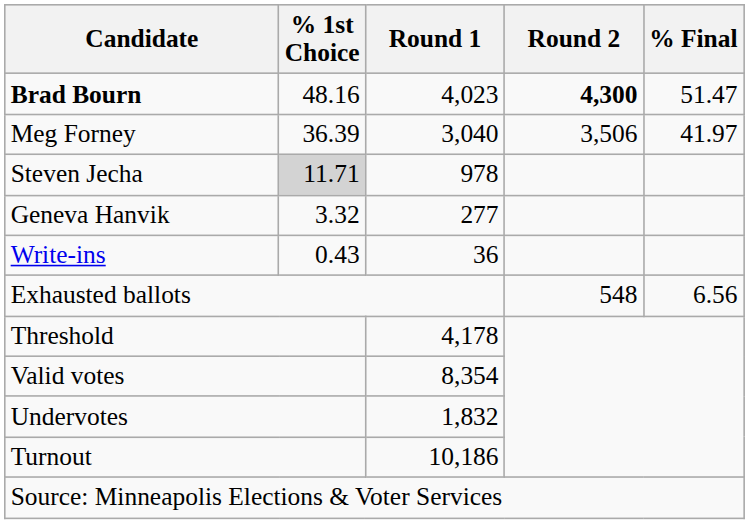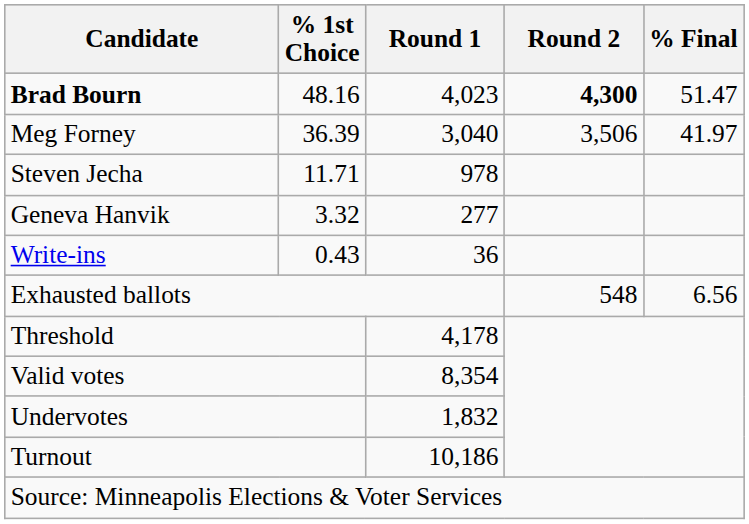(331, 174) lightgrey background -> (331, 174) no background
